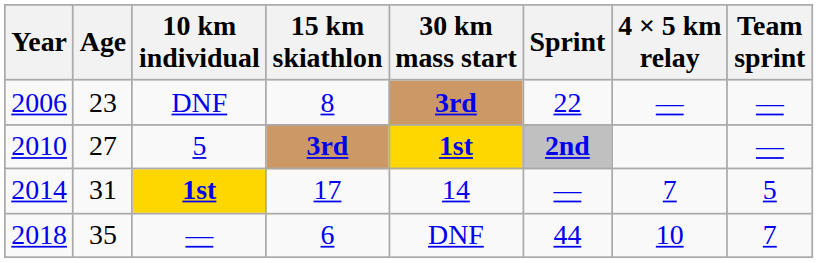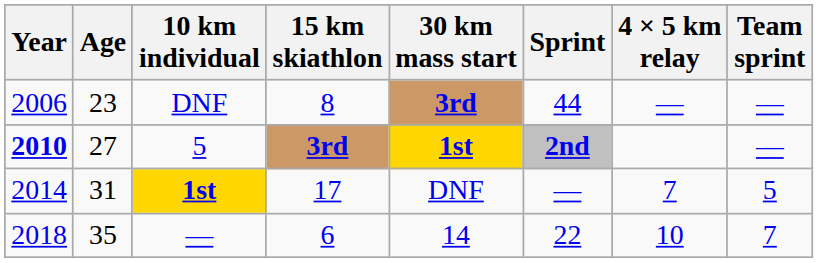(567, 102) 22 -> (567, 102) 44
(39, 146) normal -> (39, 146) bold
(456, 190) 14 -> (456, 190) DNF
(456, 234) DNF -> (456, 234) 14
(567, 234) 44 -> (567, 234) 22
